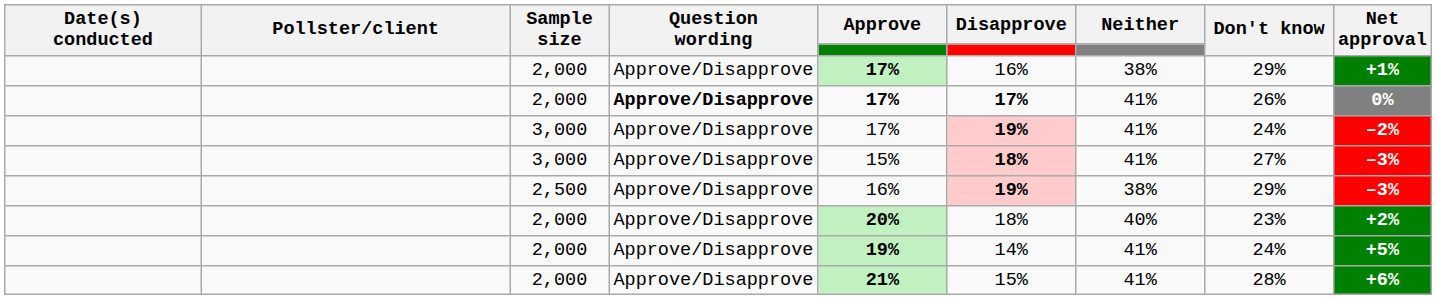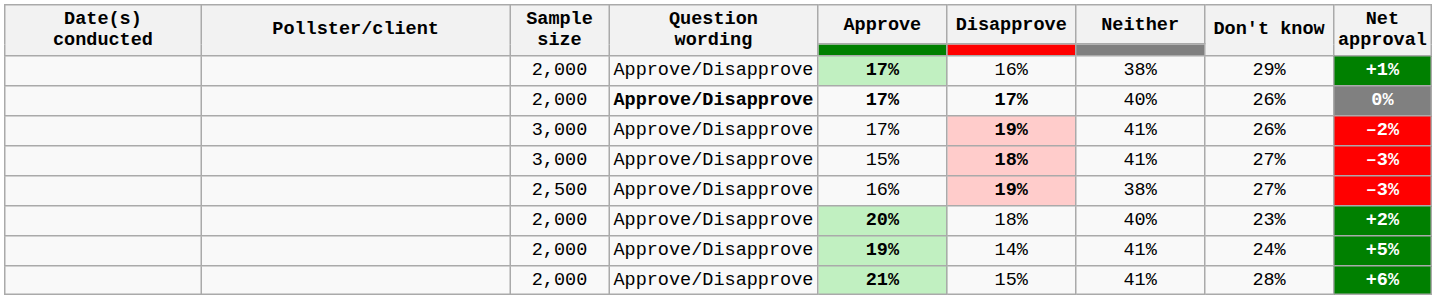(1140, 101) 41% -> (1140, 101) 40%
(1269, 131) 24% -> (1269, 131) 26%
(1269, 191) 29% -> (1269, 191) 27%
